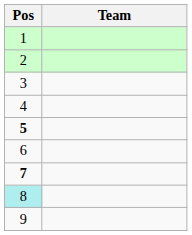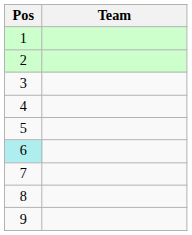(23, 128) bold -> (23, 128) normal
(23, 151) no background -> (23, 151) paleturquoise background
(23, 173) bold -> (23, 173) normal
(23, 196) paleturquoise background -> (23, 196) no background
